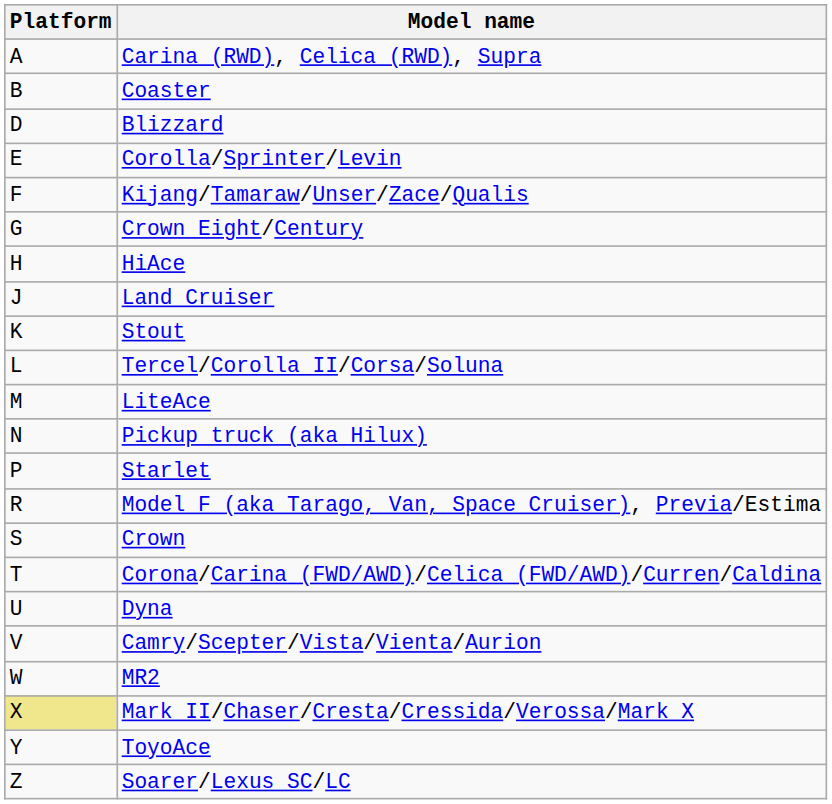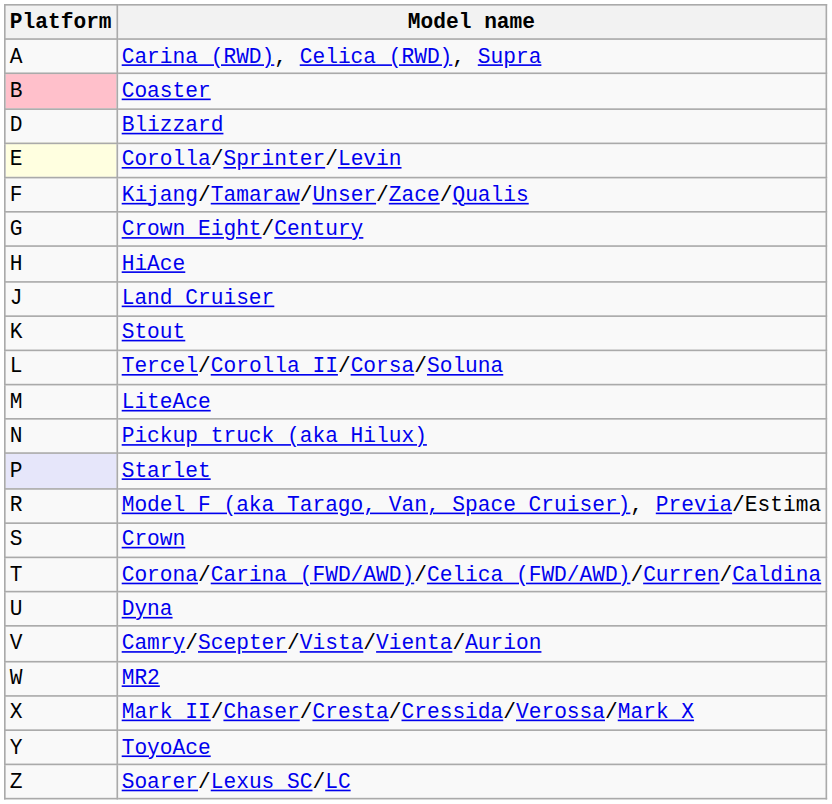(16, 91) no background -> (16, 91) pink background
(16, 160) no background -> (16, 160) lightyellow background
(16, 471) no background -> (16, 471) lavender background
(16, 713) khaki background -> (16, 713) no background
